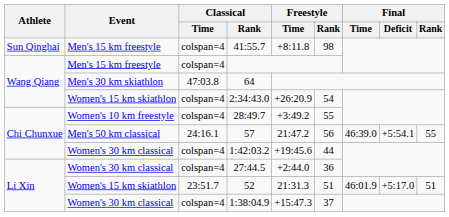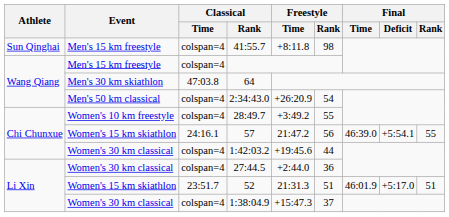(122, 99) Women's 15 km skiathlon -> (114, 99) Men's 50 km classical
(114, 133) Men's 50 km classical -> (122, 133) Women's 15 km skiathlon
